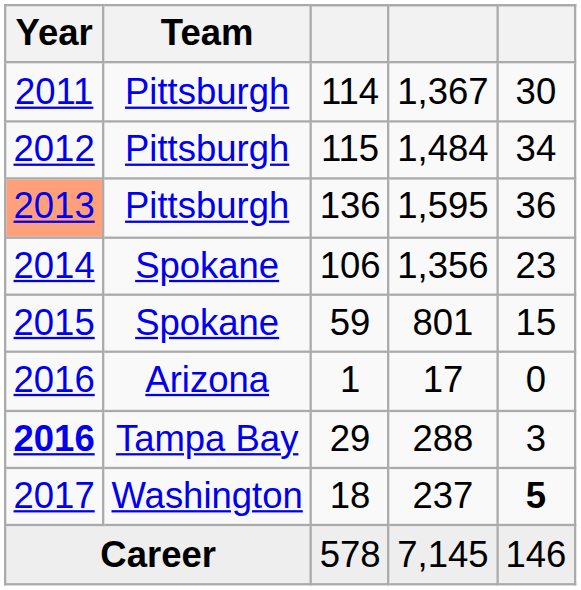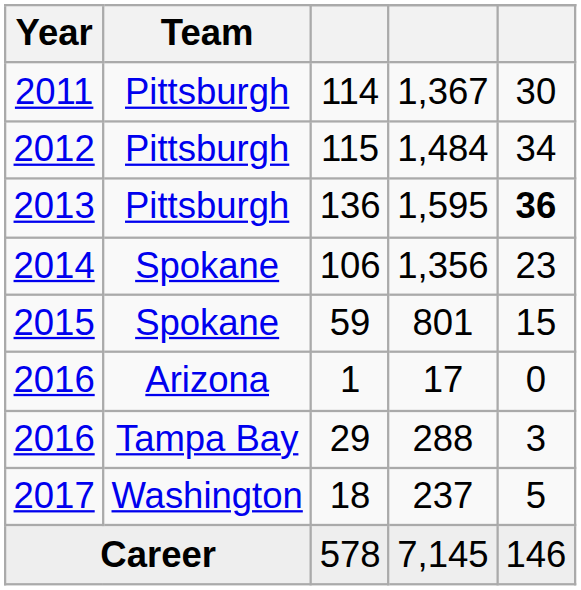(54, 206) lightsalmon background -> (54, 206) no background
(536, 206) normal -> (536, 206) bold
(54, 438) bold -> (54, 438) normal
(536, 496) bold -> (536, 496) normal
